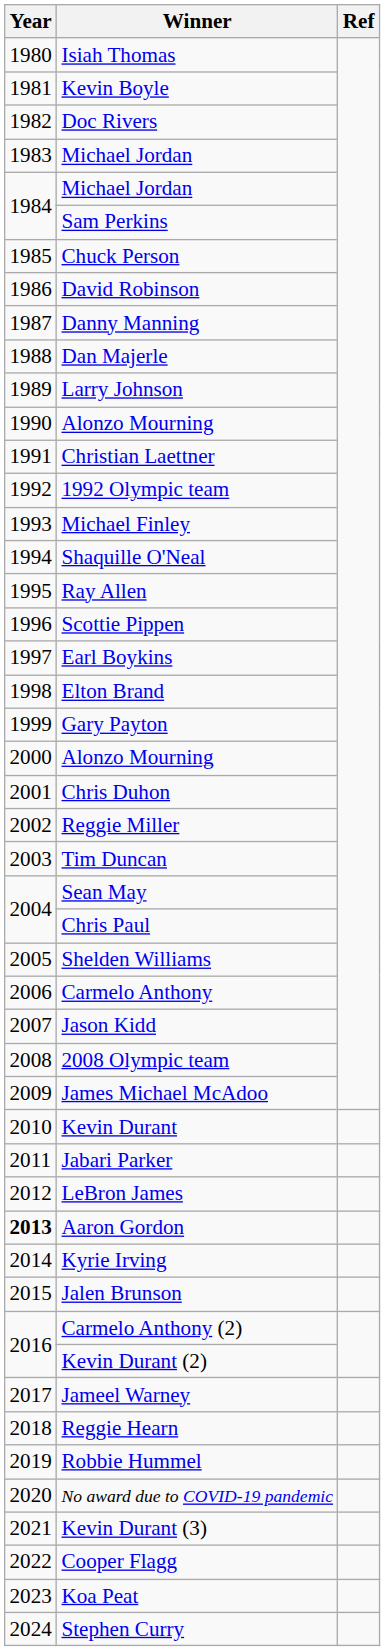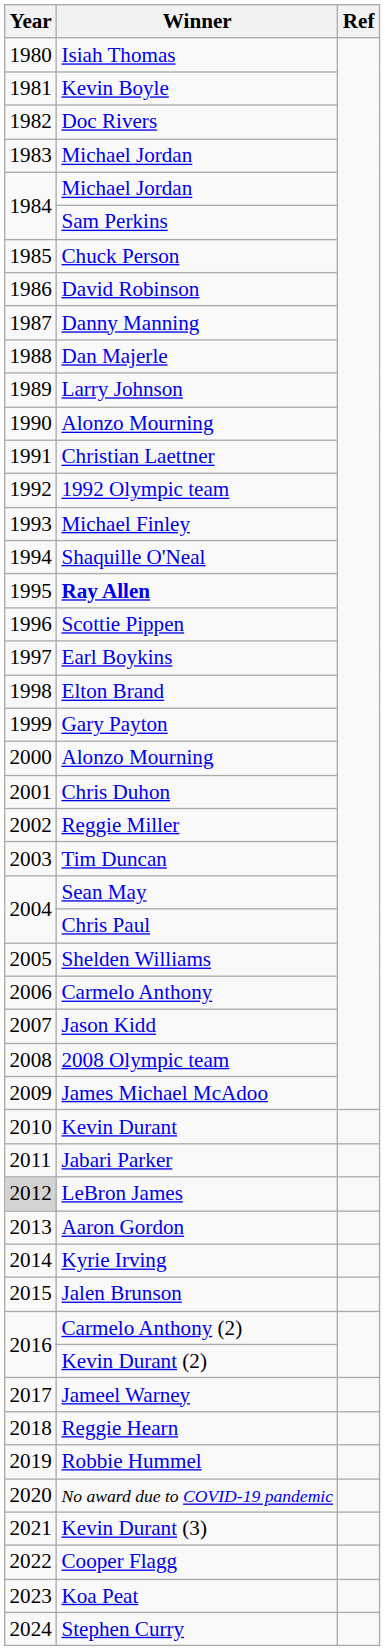(104, 590) normal -> (106, 590) bold
(31, 1193) no background -> (31, 1193) lightgrey background
(31, 1227) bold -> (31, 1227) normal
